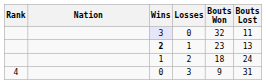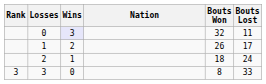columns swapped: (88, 16) <-> (189, 16)
(161, 46) bold -> (72, 46) normal
(219, 46) 23 -> (219, 46) 26
(248, 46) 13 -> (248, 46) 17
(16, 73) 4 -> (16, 73) 3
(219, 73) 9 -> (219, 73) 8
(248, 73) 31 -> (248, 73) 33
